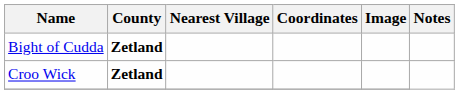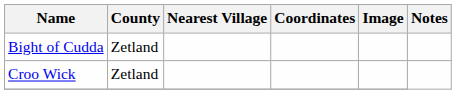(137, 46) bold -> (135, 46) normal
(137, 74) bold -> (135, 74) normal
